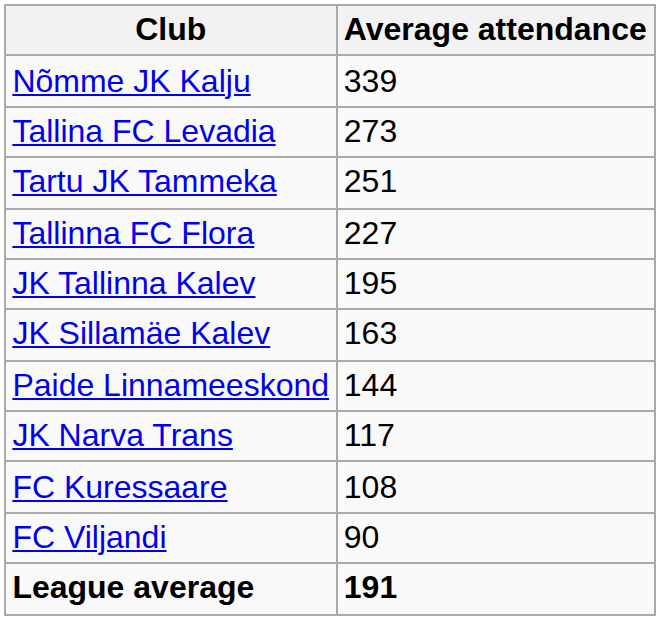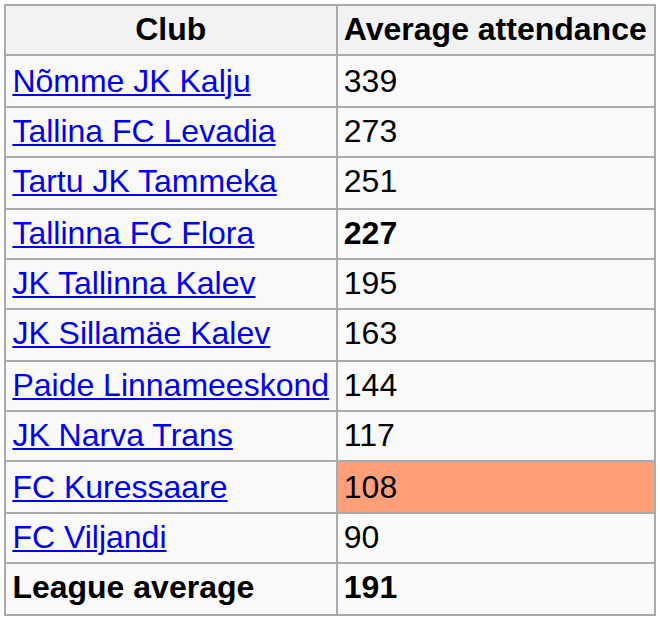(371, 232) normal -> (371, 232) bold
(371, 486) no background -> (371, 486) lightsalmon background
